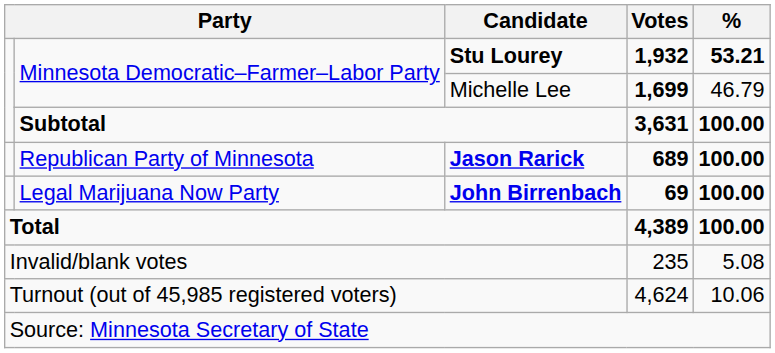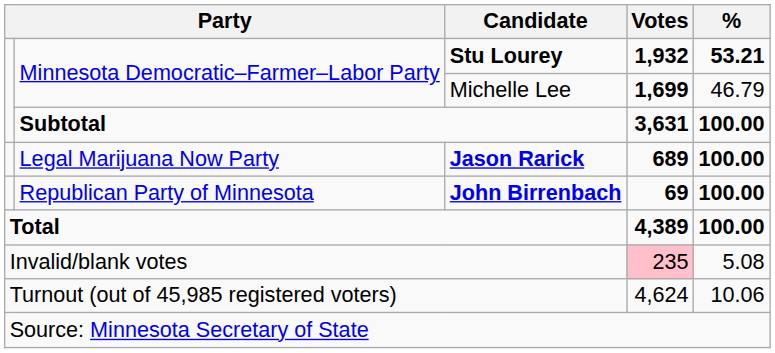(167, 158) Republican Party of Minnesota -> (149, 158) Legal Marijuana Now Party
(149, 192) Legal Marijuana Now Party -> (167, 192) Republican Party of Minnesota
(671, 261) no background -> (671, 261) pink background
